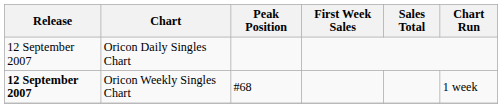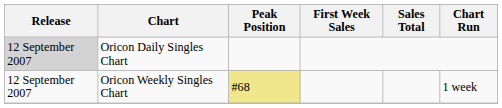(41, 53) no background -> (41, 53) lightgrey background
(43, 86) bold -> (41, 86) normal
(243, 86) no background -> (241, 86) khaki background
